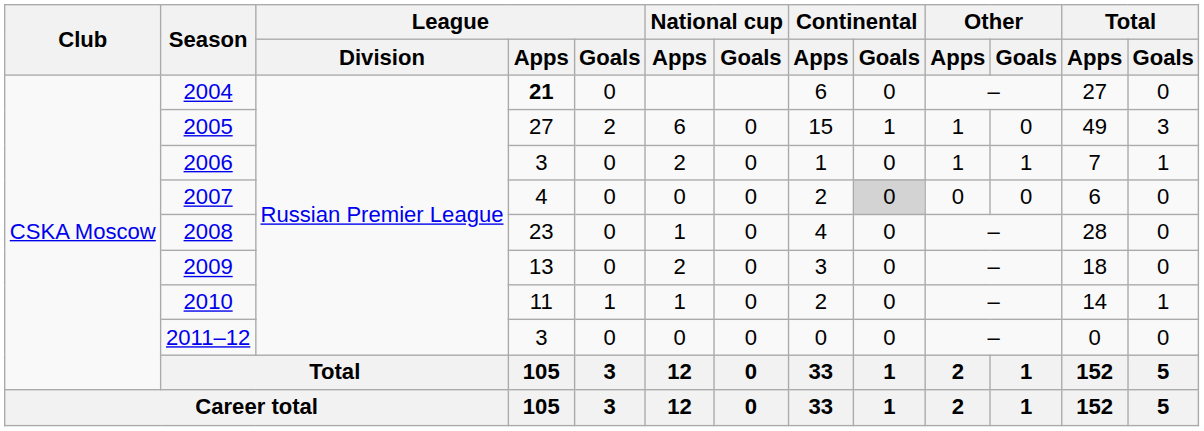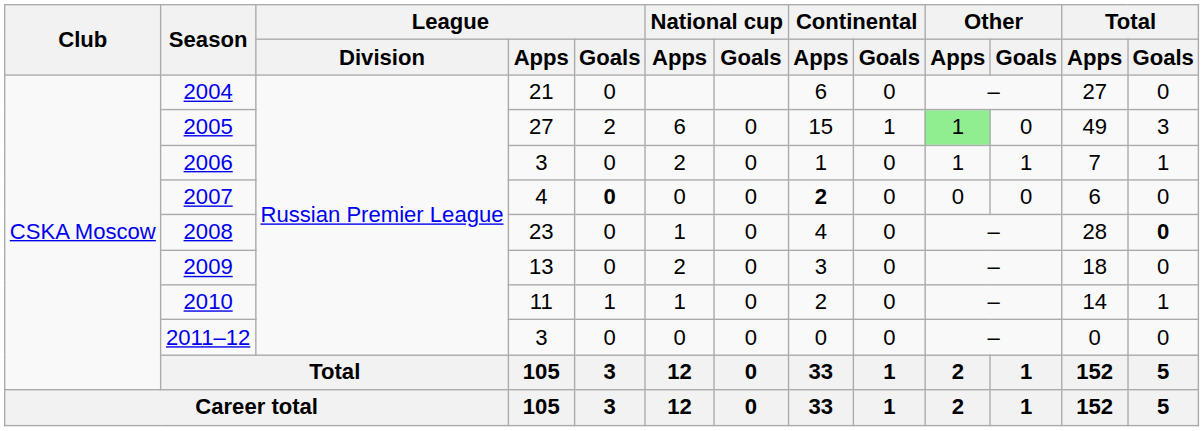(541, 92) bold -> (541, 92) normal
(958, 127) no background -> (958, 127) lightgreen background
(610, 197) normal -> (610, 197) bold
(821, 197) normal -> (821, 197) bold
(889, 197) lightgrey background -> (889, 197) no background
(1163, 232) normal -> (1163, 232) bold
